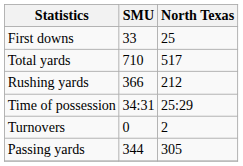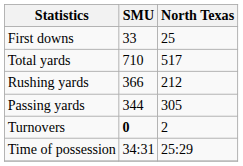rows swapped: (46, 149) <-> (62, 104)
(126, 127) normal -> (126, 127) bold
